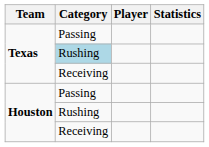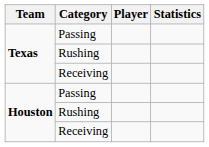(79, 53) lightblue background -> (79, 53) no background
